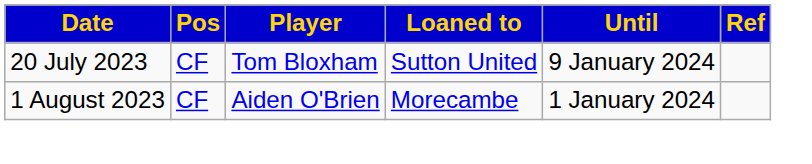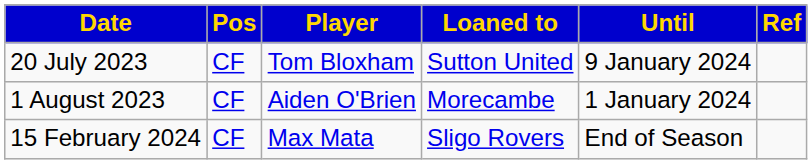+ row: (106, 138)
